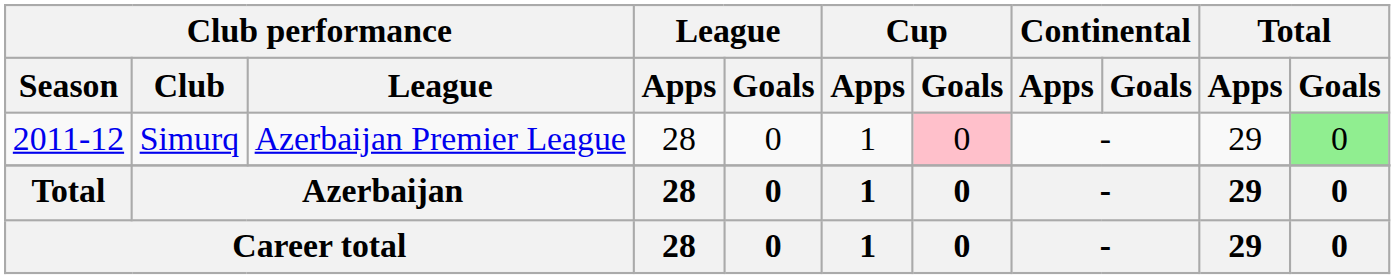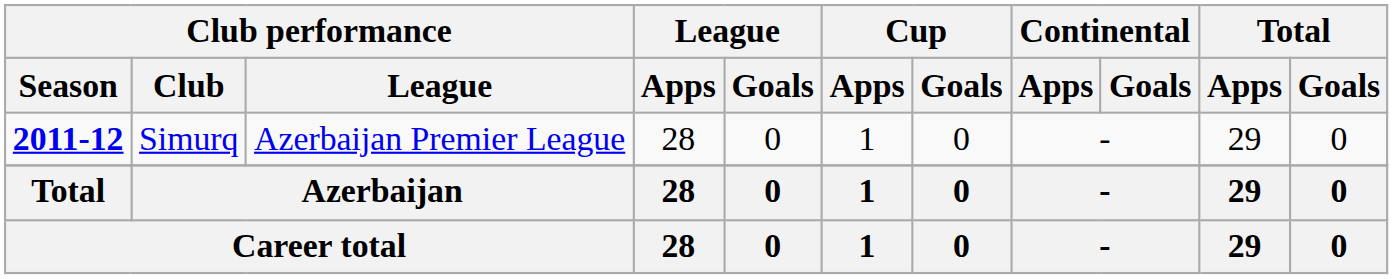(68, 138) normal -> (68, 138) bold
(962, 138) pink background -> (961, 138) no background
(1340, 138) lightgreen background -> (1339, 138) no background
